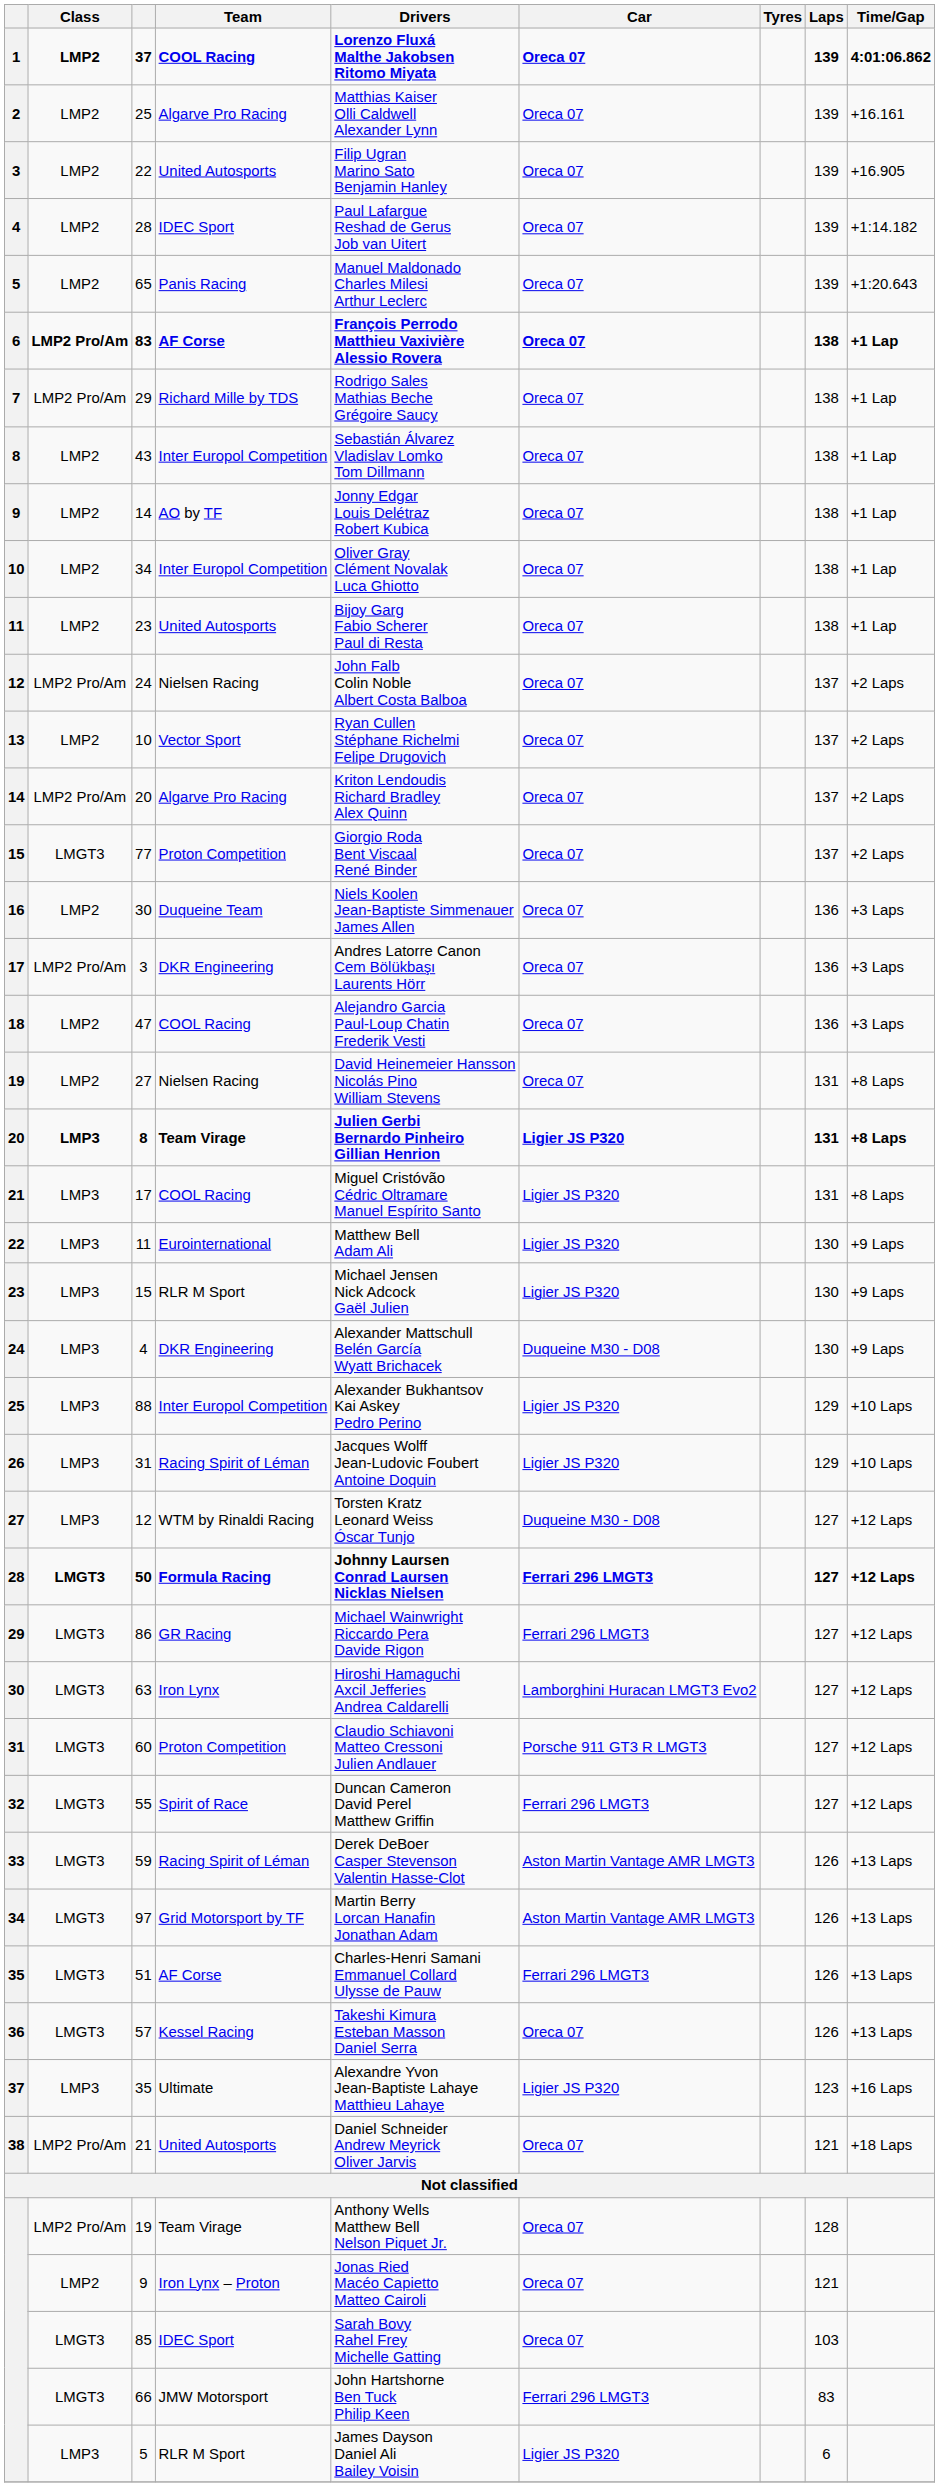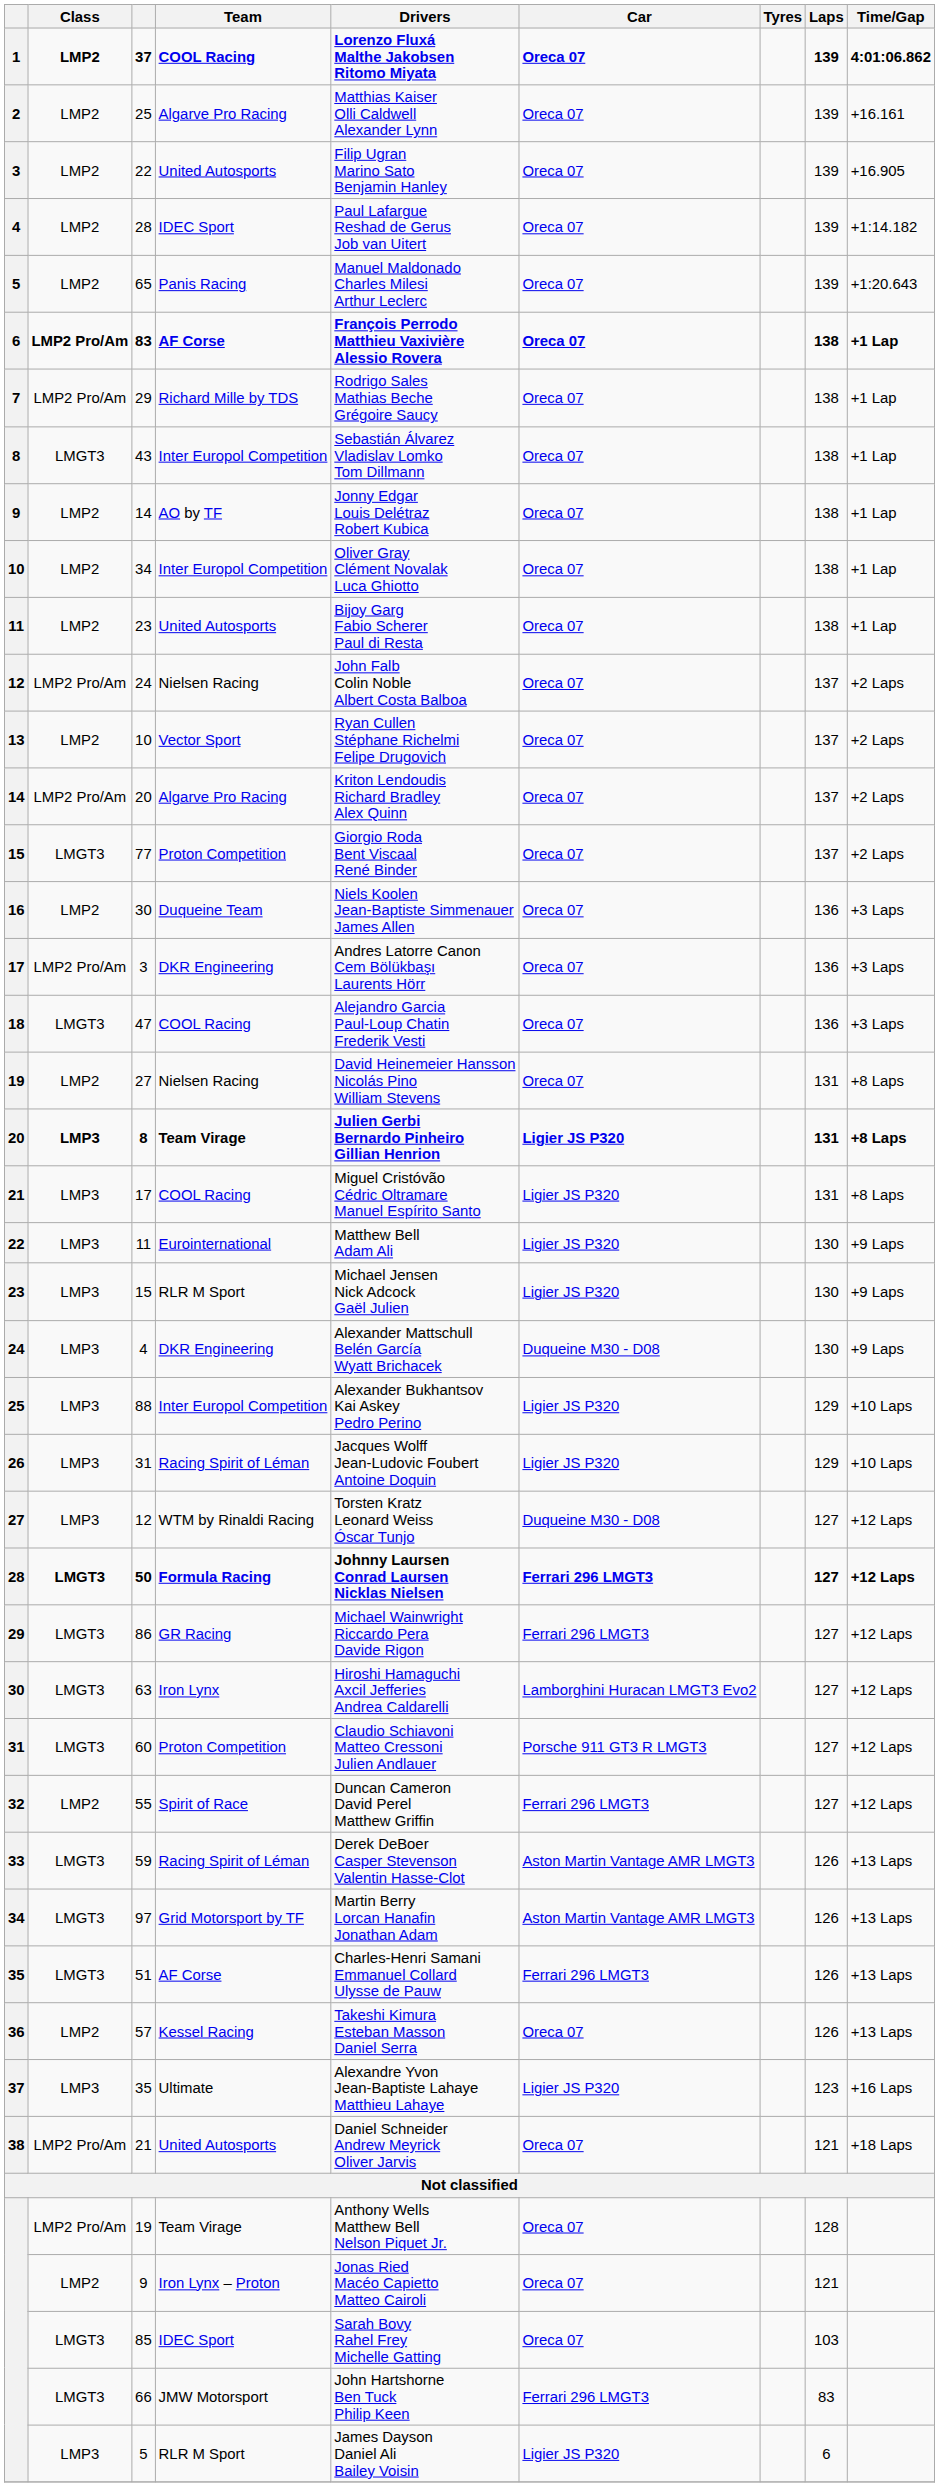(80, 455) LMP2 -> (80, 455) LMGT3
(80, 1024) LMP2 -> (80, 1024) LMGT3
(80, 1804) LMGT3 -> (80, 1804) LMP2
(80, 2032) LMGT3 -> (80, 2032) LMP2
